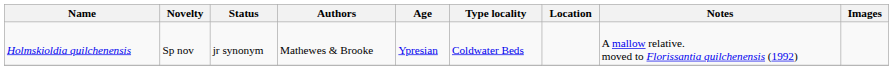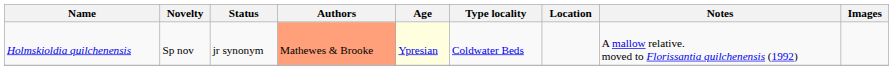(327, 50) no background -> (327, 50) lightsalmon background
(418, 50) no background -> (418, 50) lightyellow background
